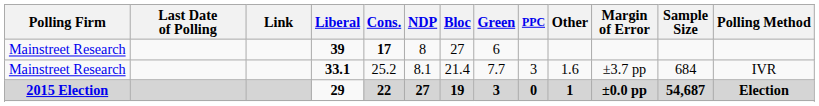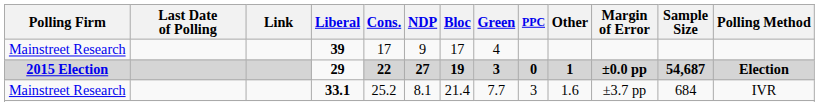(384, 50) bold -> (384, 50) normal
(423, 50) 8 -> (423, 50) 9
(457, 50) 27 -> (457, 50) 17
(496, 50) 6 -> (496, 50) 4
rows swapped: (338, 70) <-> (338, 91)
